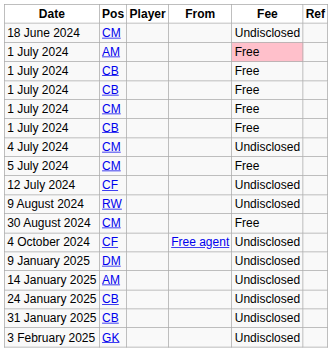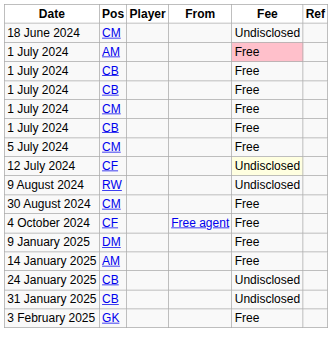- row: (38, 147)
(267, 185) no background -> (267, 166) lightyellow background
(267, 242) Undisclosed -> (247, 223) Free
(267, 261) Undisclosed -> (247, 242) Free
(267, 280) Undisclosed -> (247, 261) Free
(267, 337) Undisclosed -> (247, 318) Free
